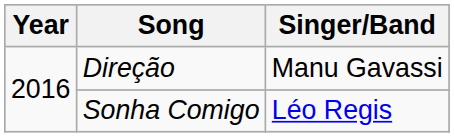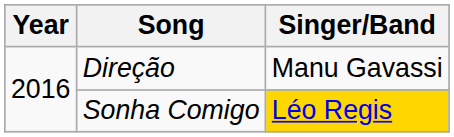(332, 110) no background -> (332, 110) gold background
